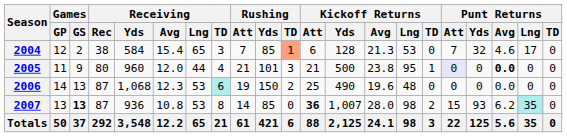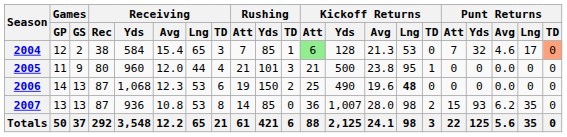(291, 50) lightsalmon background -> (291, 50) no background
(313, 50) no background -> (313, 50) lightgreen background
(553, 50) no background -> (553, 50) lightsalmon background
(454, 68) lavender background -> (454, 68) no background
(505, 68) bold -> (505, 68) normal
(221, 86) paleturquoise background -> (221, 86) no background
(410, 86) normal -> (410, 86) bold
(79, 105) bold -> (79, 105) normal
(313, 105) bold -> (313, 105) normal
(530, 105) paleturquoise background -> (530, 105) no background
